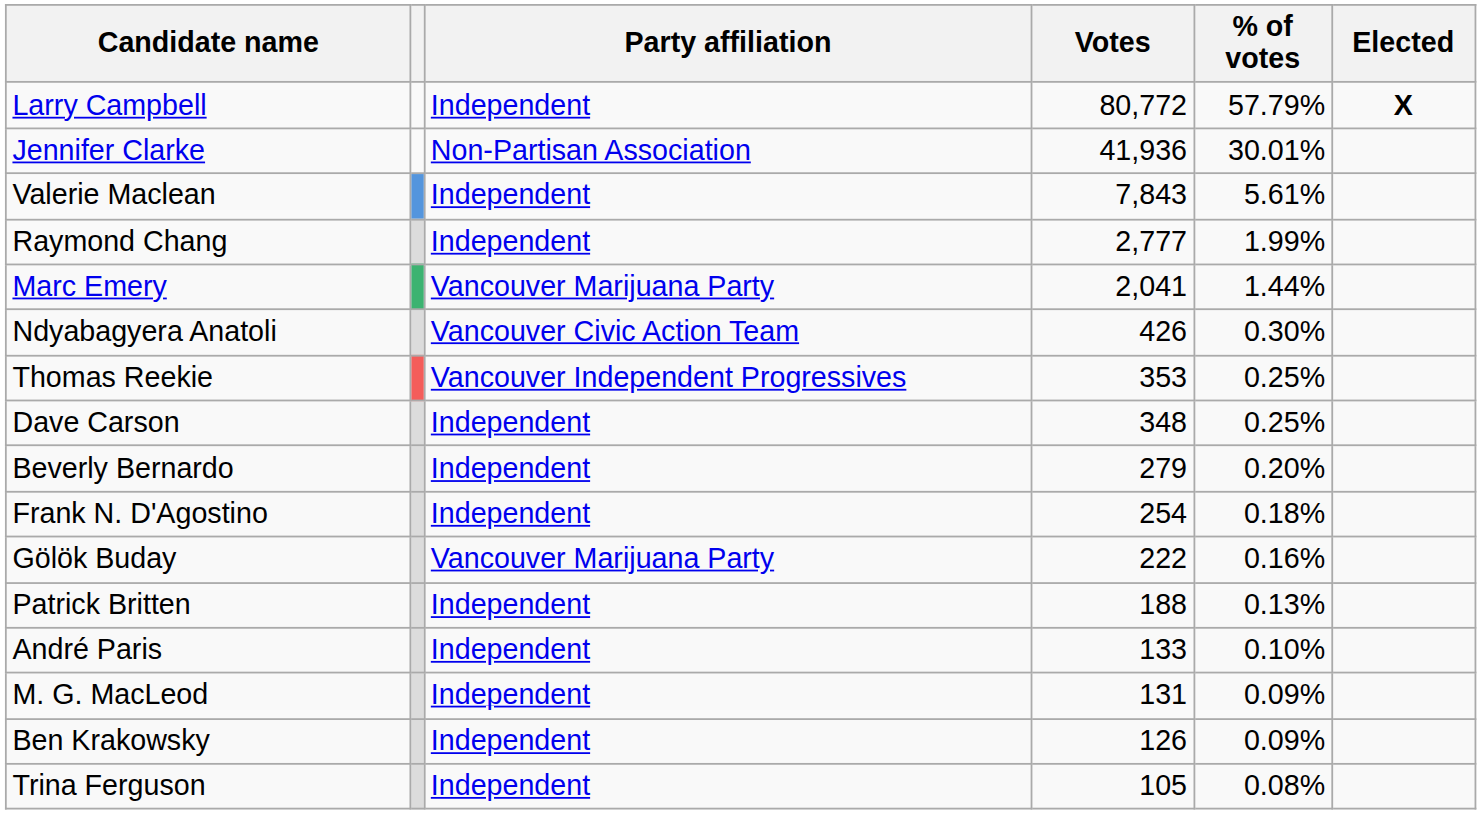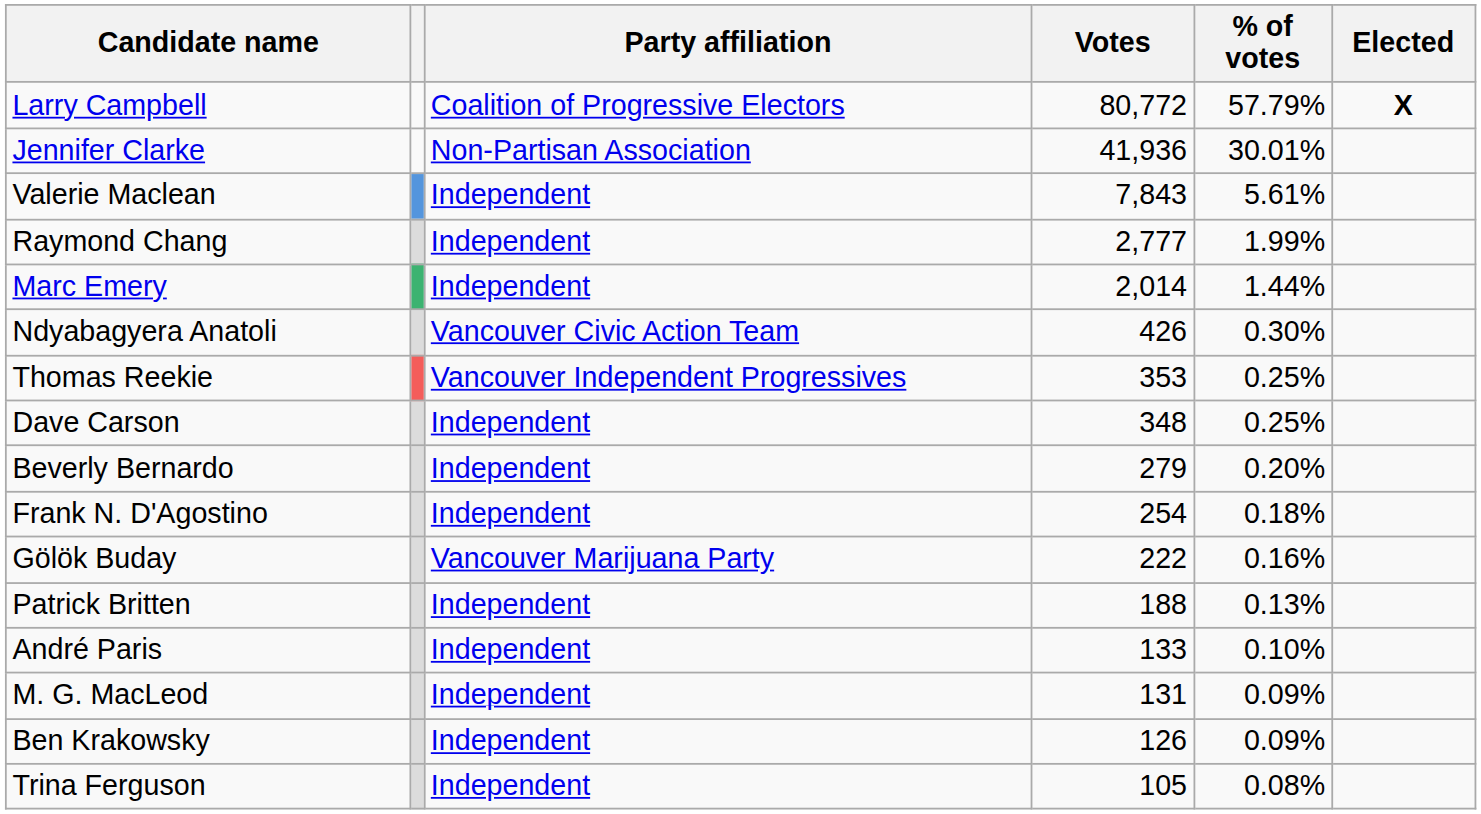(510, 104) Independent -> (638, 104) Coalition of Progressive Electors
(602, 286) Vancouver Marijuana Party -> (510, 286) Independent
(1151, 286) 2,041 -> (1151, 286) 2,014
